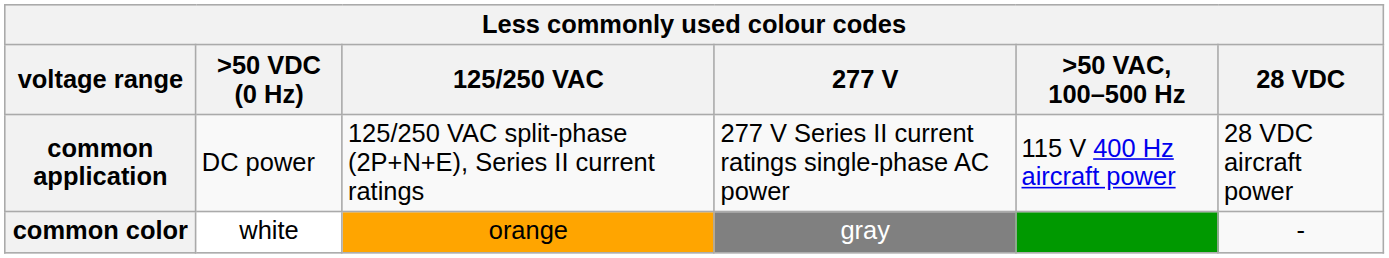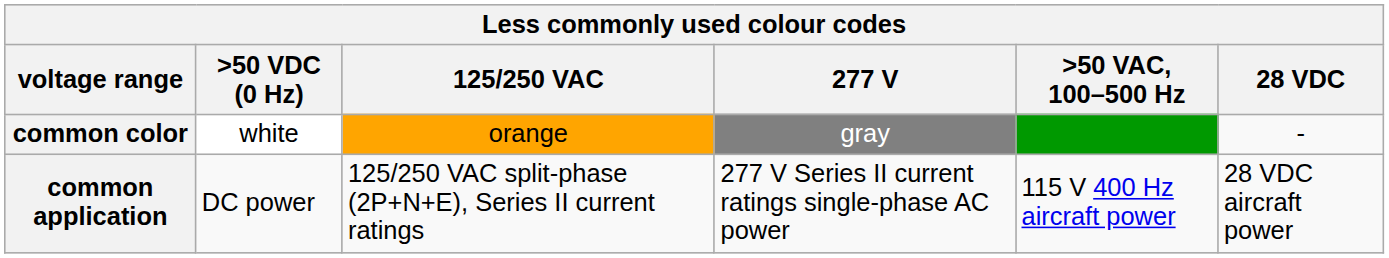rows swapped: (100, 231) <-> (100, 162)
